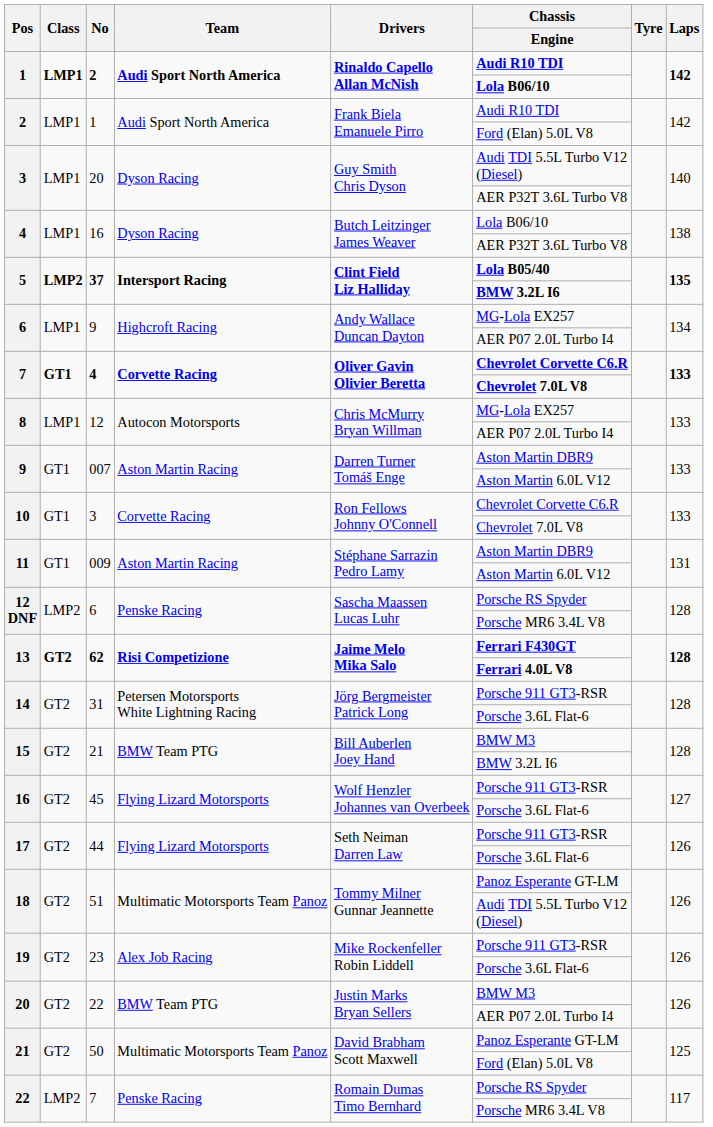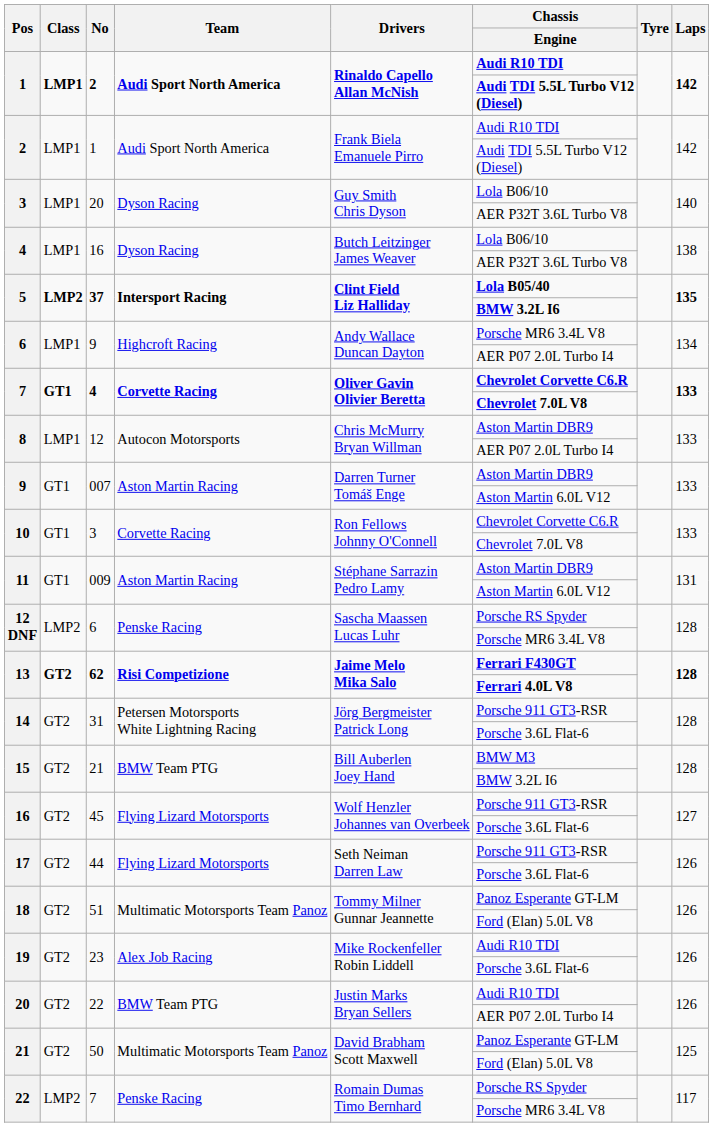(513, 87) Lola B06/10 -> (555, 95) Audi TDI 5.5L Turbo V12 (Diesel)
(535, 134) Ford (Elan) 5.0L V8 -> (552, 159) Audi TDI 5.5L Turbo V12 (Diesel)
(552, 166) Audi TDI 5.5L Turbo V12 (Diesel) -> (512, 191) Lola B06/10
(525, 316) MG-Lola EX257 -> (541, 333) Porsche MR6 3.4L V8
(525, 410) MG-Lola EX257 -> (535, 427) Aston Martin DBR9
(552, 913) Audi TDI 5.5L Turbo V12 (Diesel) -> (535, 921) Ford (Elan) 5.0L V8
(542, 945) Porsche 911 GT3-RSR -> (518, 945) Audi R10 TDI
(506, 992) BMW M3 -> (518, 992) Audi R10 TDI
